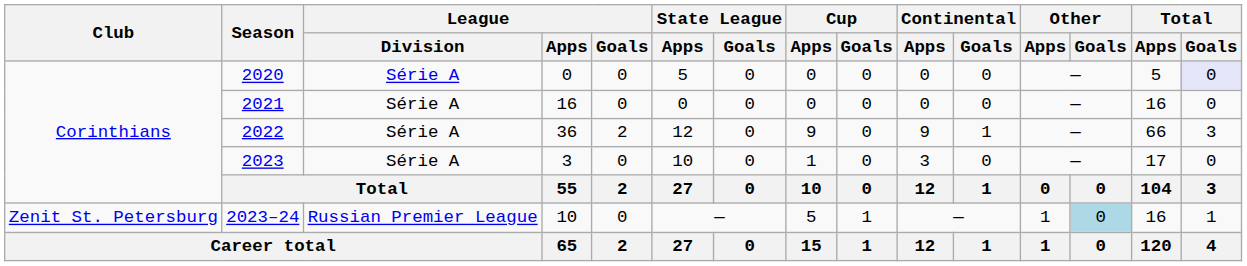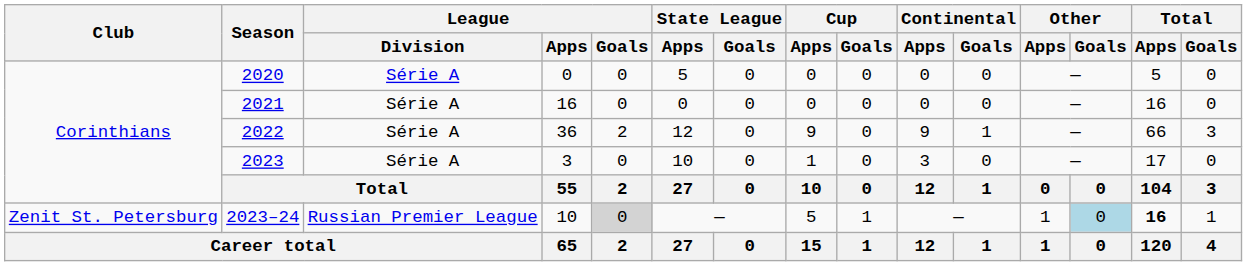(1211, 76) lavender background -> (1211, 76) no background
(622, 218) no background -> (622, 218) lightgrey background
(1156, 218) normal -> (1156, 218) bold
